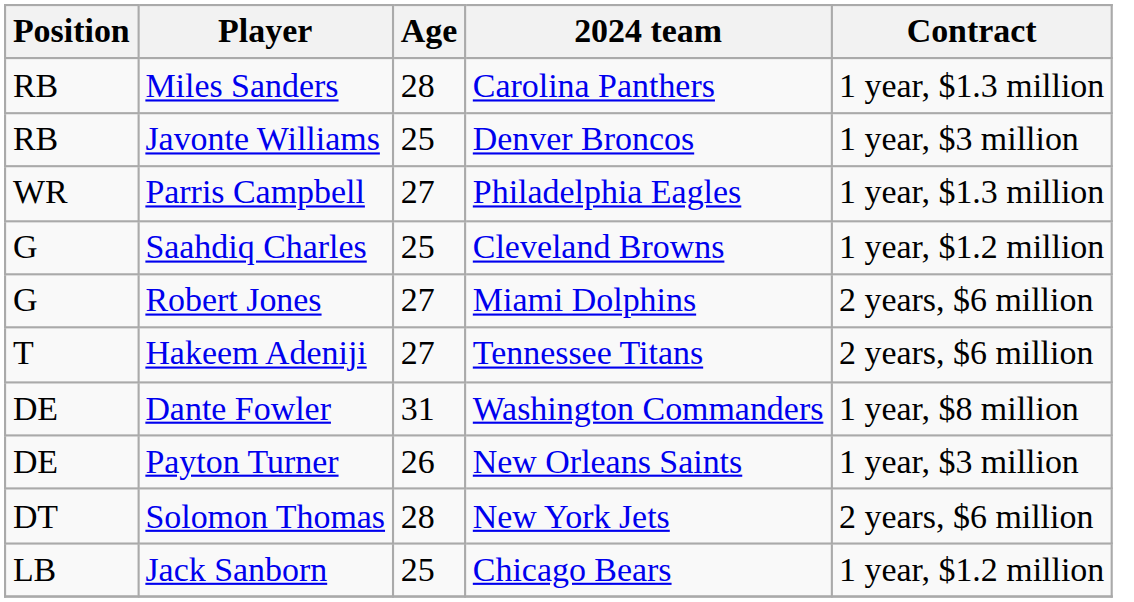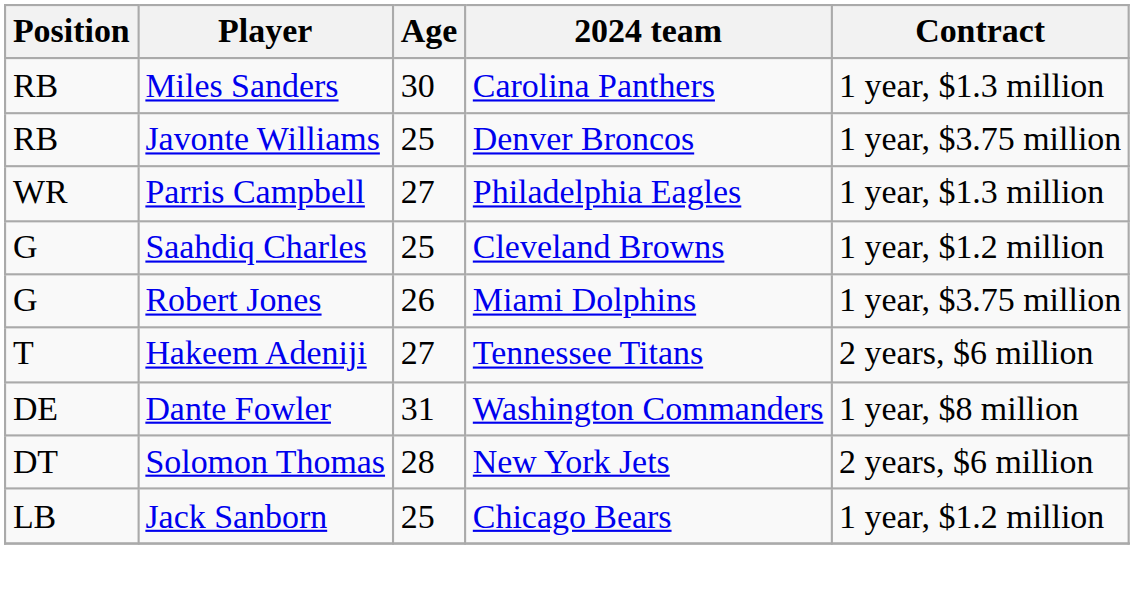(418, 85) 28 -> (418, 85) 30
(959, 138) 1 year, $3 million -> (980, 138) 1 year, $3.75 million
(418, 300) 27 -> (418, 300) 26
(966, 300) 2 years, $6 million -> (980, 300) 1 year, $3.75 million
- row: (242, 461)
